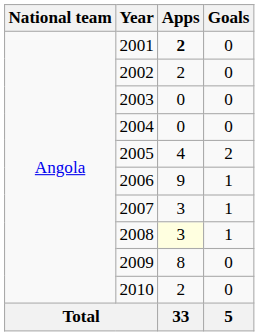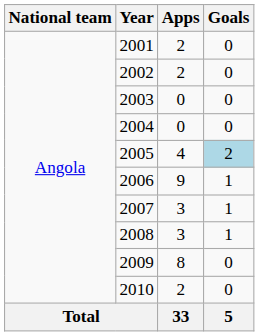(181, 45) bold -> (181, 45) normal
(229, 153) no background -> (229, 153) lightblue background
(181, 235) lightyellow background -> (181, 235) no background
